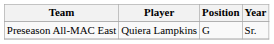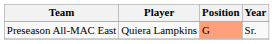(206, 30) no background -> (206, 30) lightsalmon background
